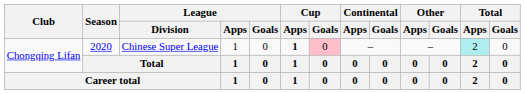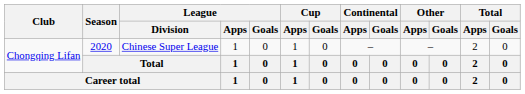(295, 47) bold -> (295, 47) normal
(325, 47) pink background -> (325, 47) no background
(475, 47) paleturquoise background -> (475, 47) no background
